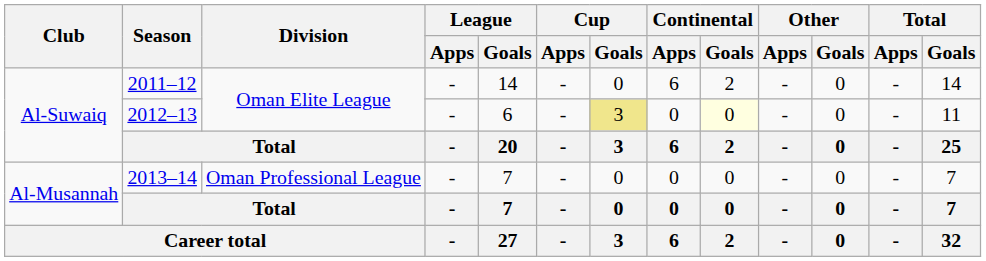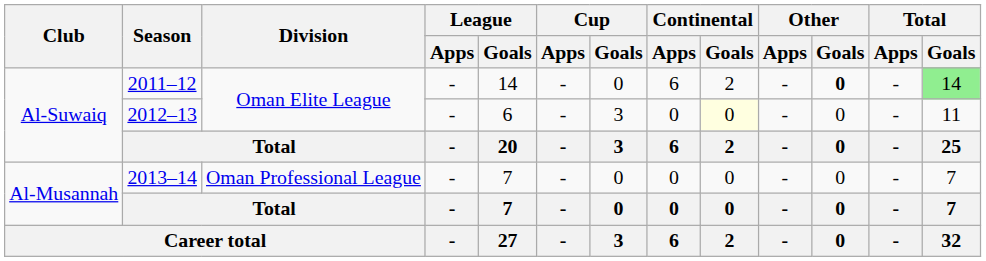(840, 83) normal -> (840, 83) bold
(951, 83) no background -> (951, 83) lightgreen background
(618, 114) khaki background -> (618, 114) no background
